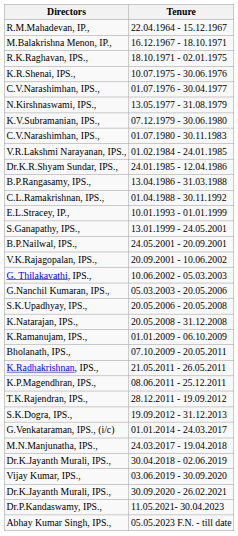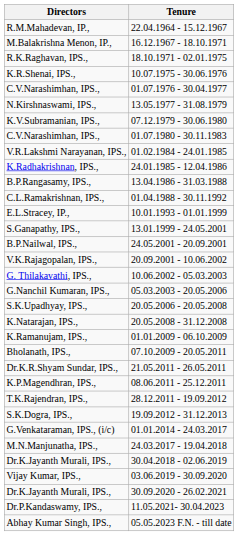(62, 167) Dr.K.R.Shyam Sundar, IPS., -> (53, 167) K.Radhakrishnan, IPS.,
(53, 368) K.Radhakrishnan, IPS., -> (62, 368) Dr.K.R.Shyam Sundar, IPS.,
